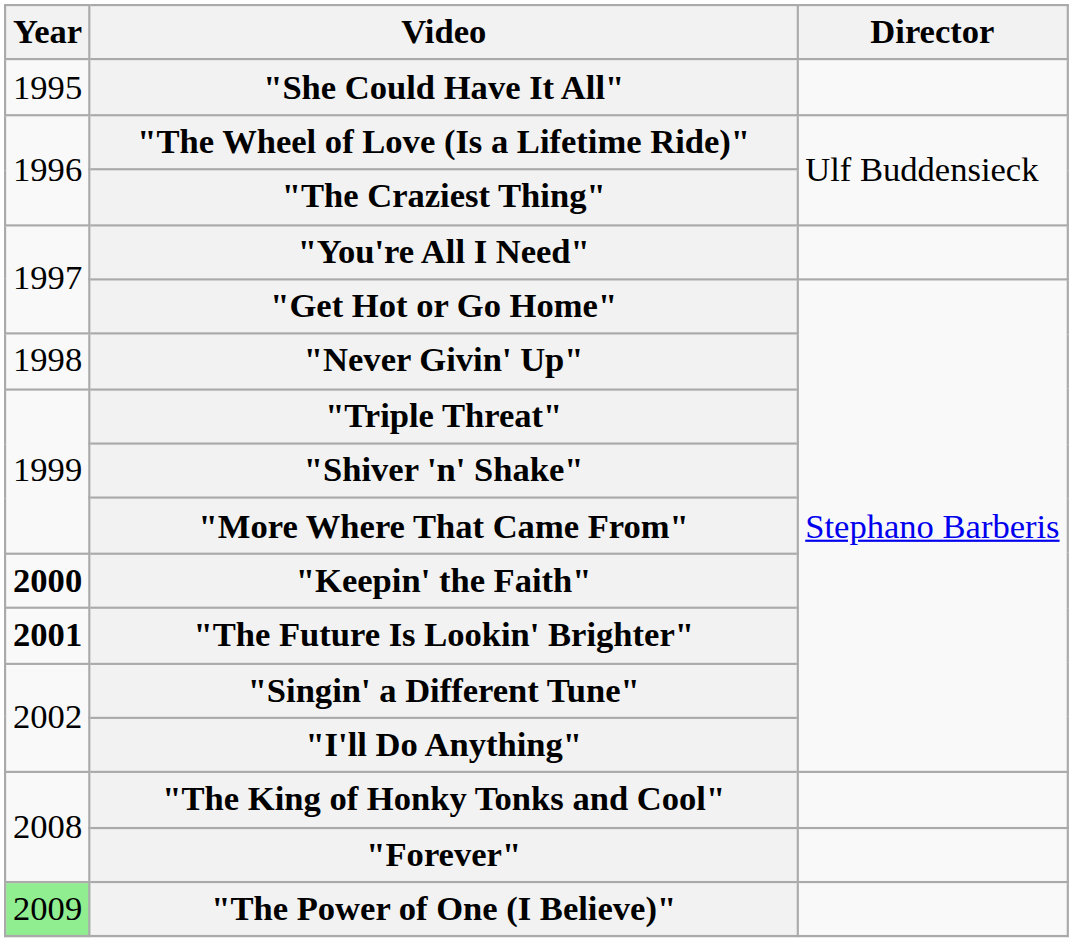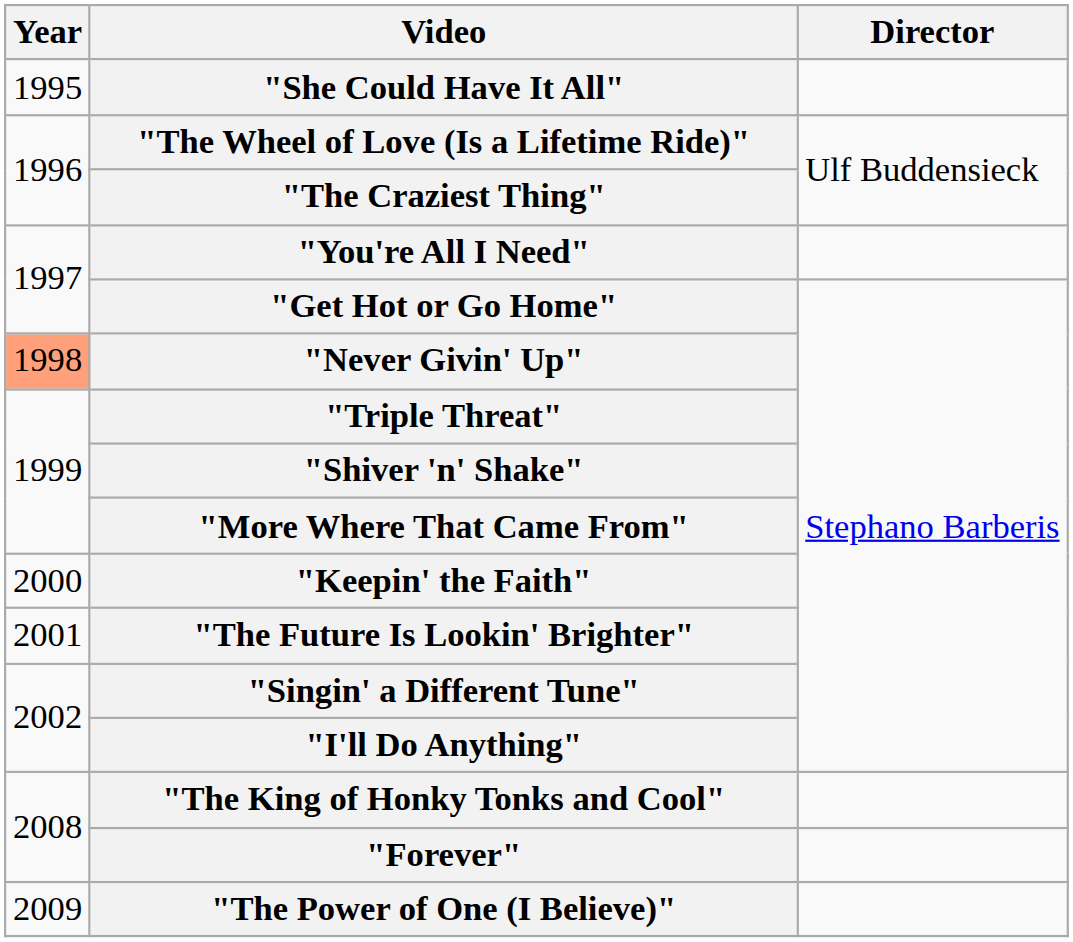(48, 360) no background -> (48, 360) lightsalmon background
(48, 580) bold -> (48, 580) normal
(48, 634) bold -> (48, 634) normal
(48, 908) lightgreen background -> (48, 908) no background
